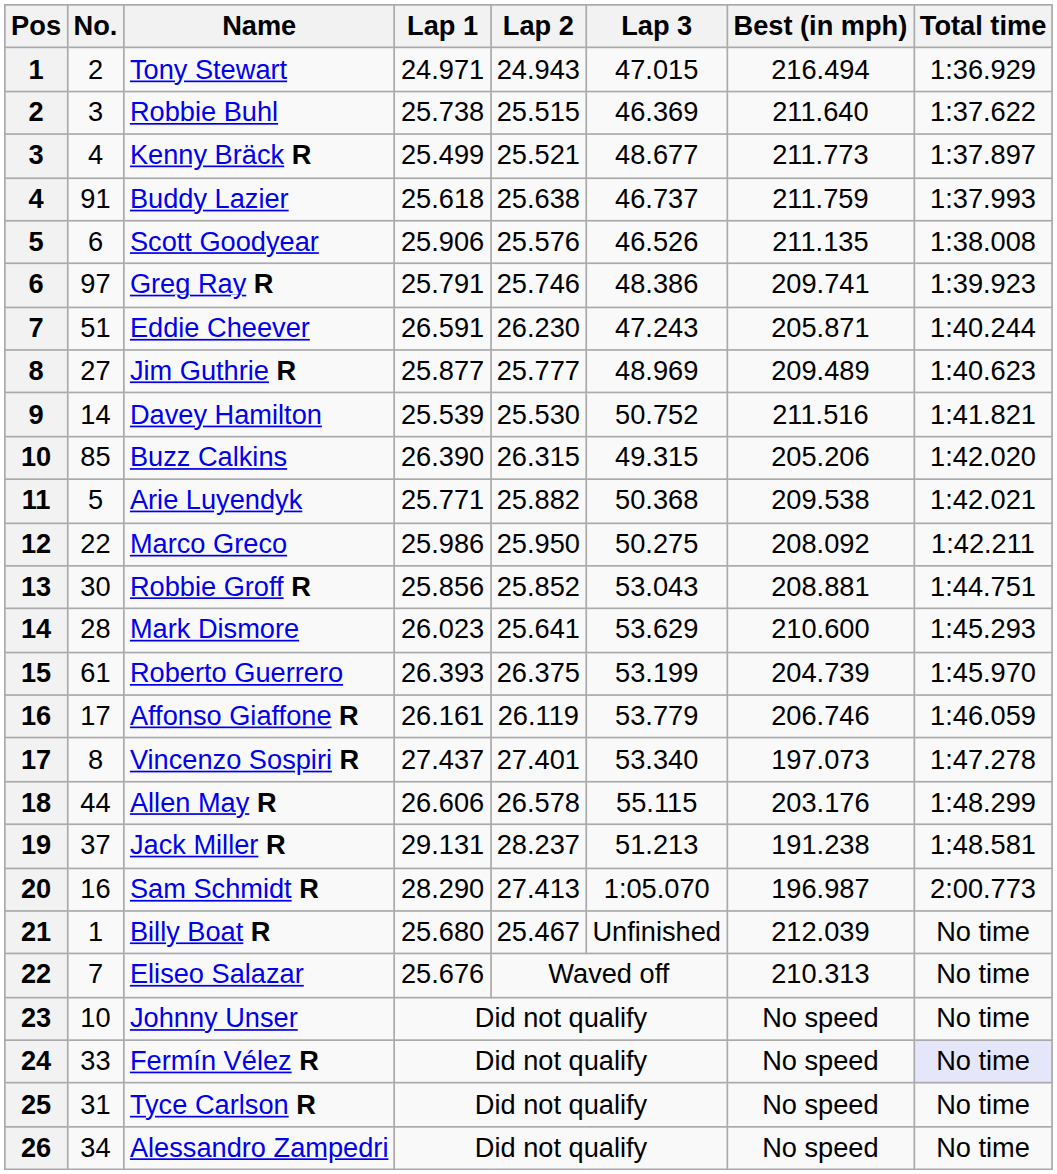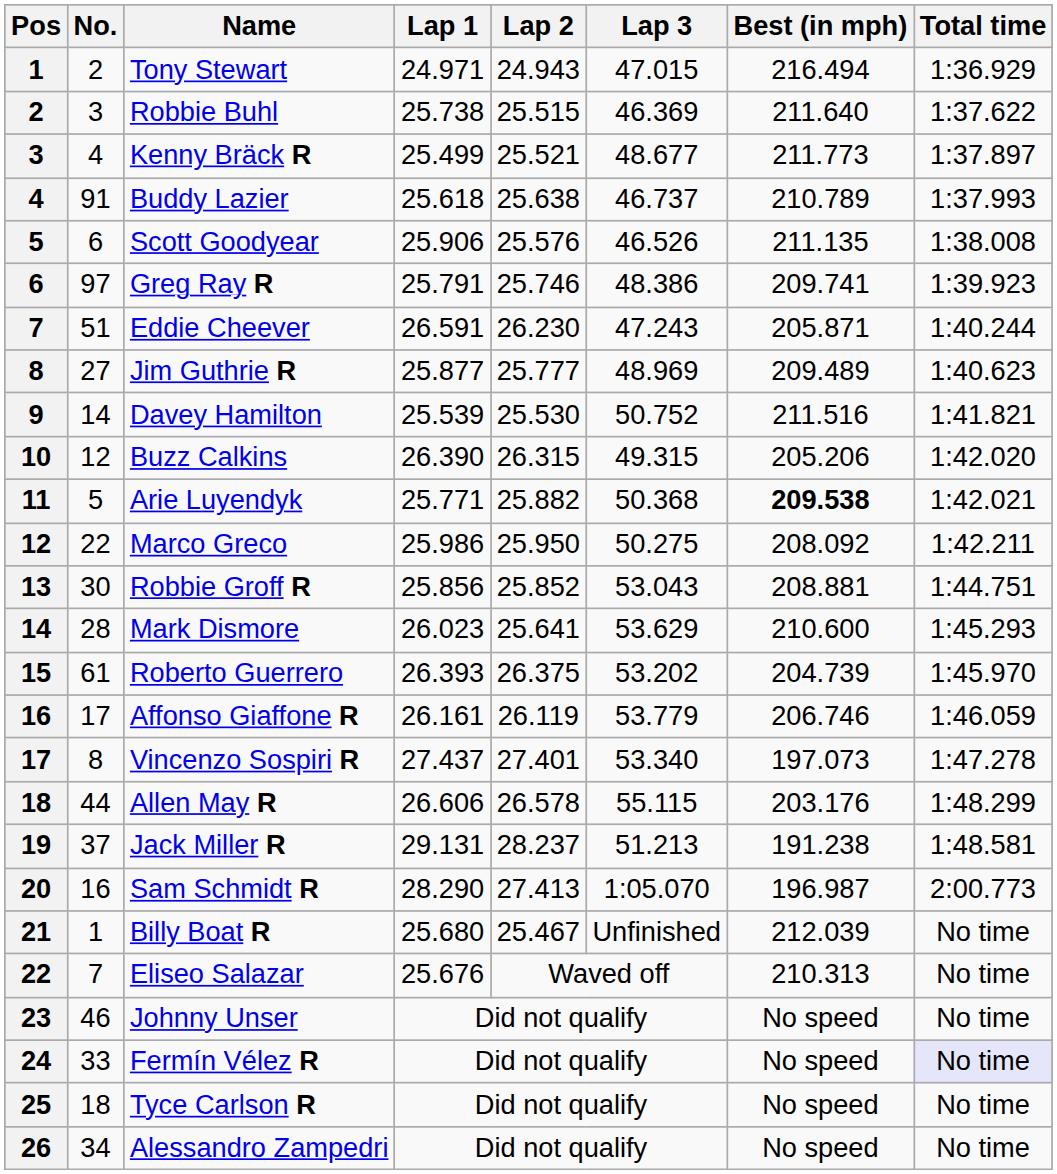(820, 198) 211.759 -> (820, 198) 210.789
(95, 457) 85 -> (95, 457) 12
(820, 500) normal -> (820, 500) bold
(657, 673) 53.199 -> (657, 673) 53.202
(95, 1018) 10 -> (95, 1018) 46
(95, 1104) 31 -> (95, 1104) 18
